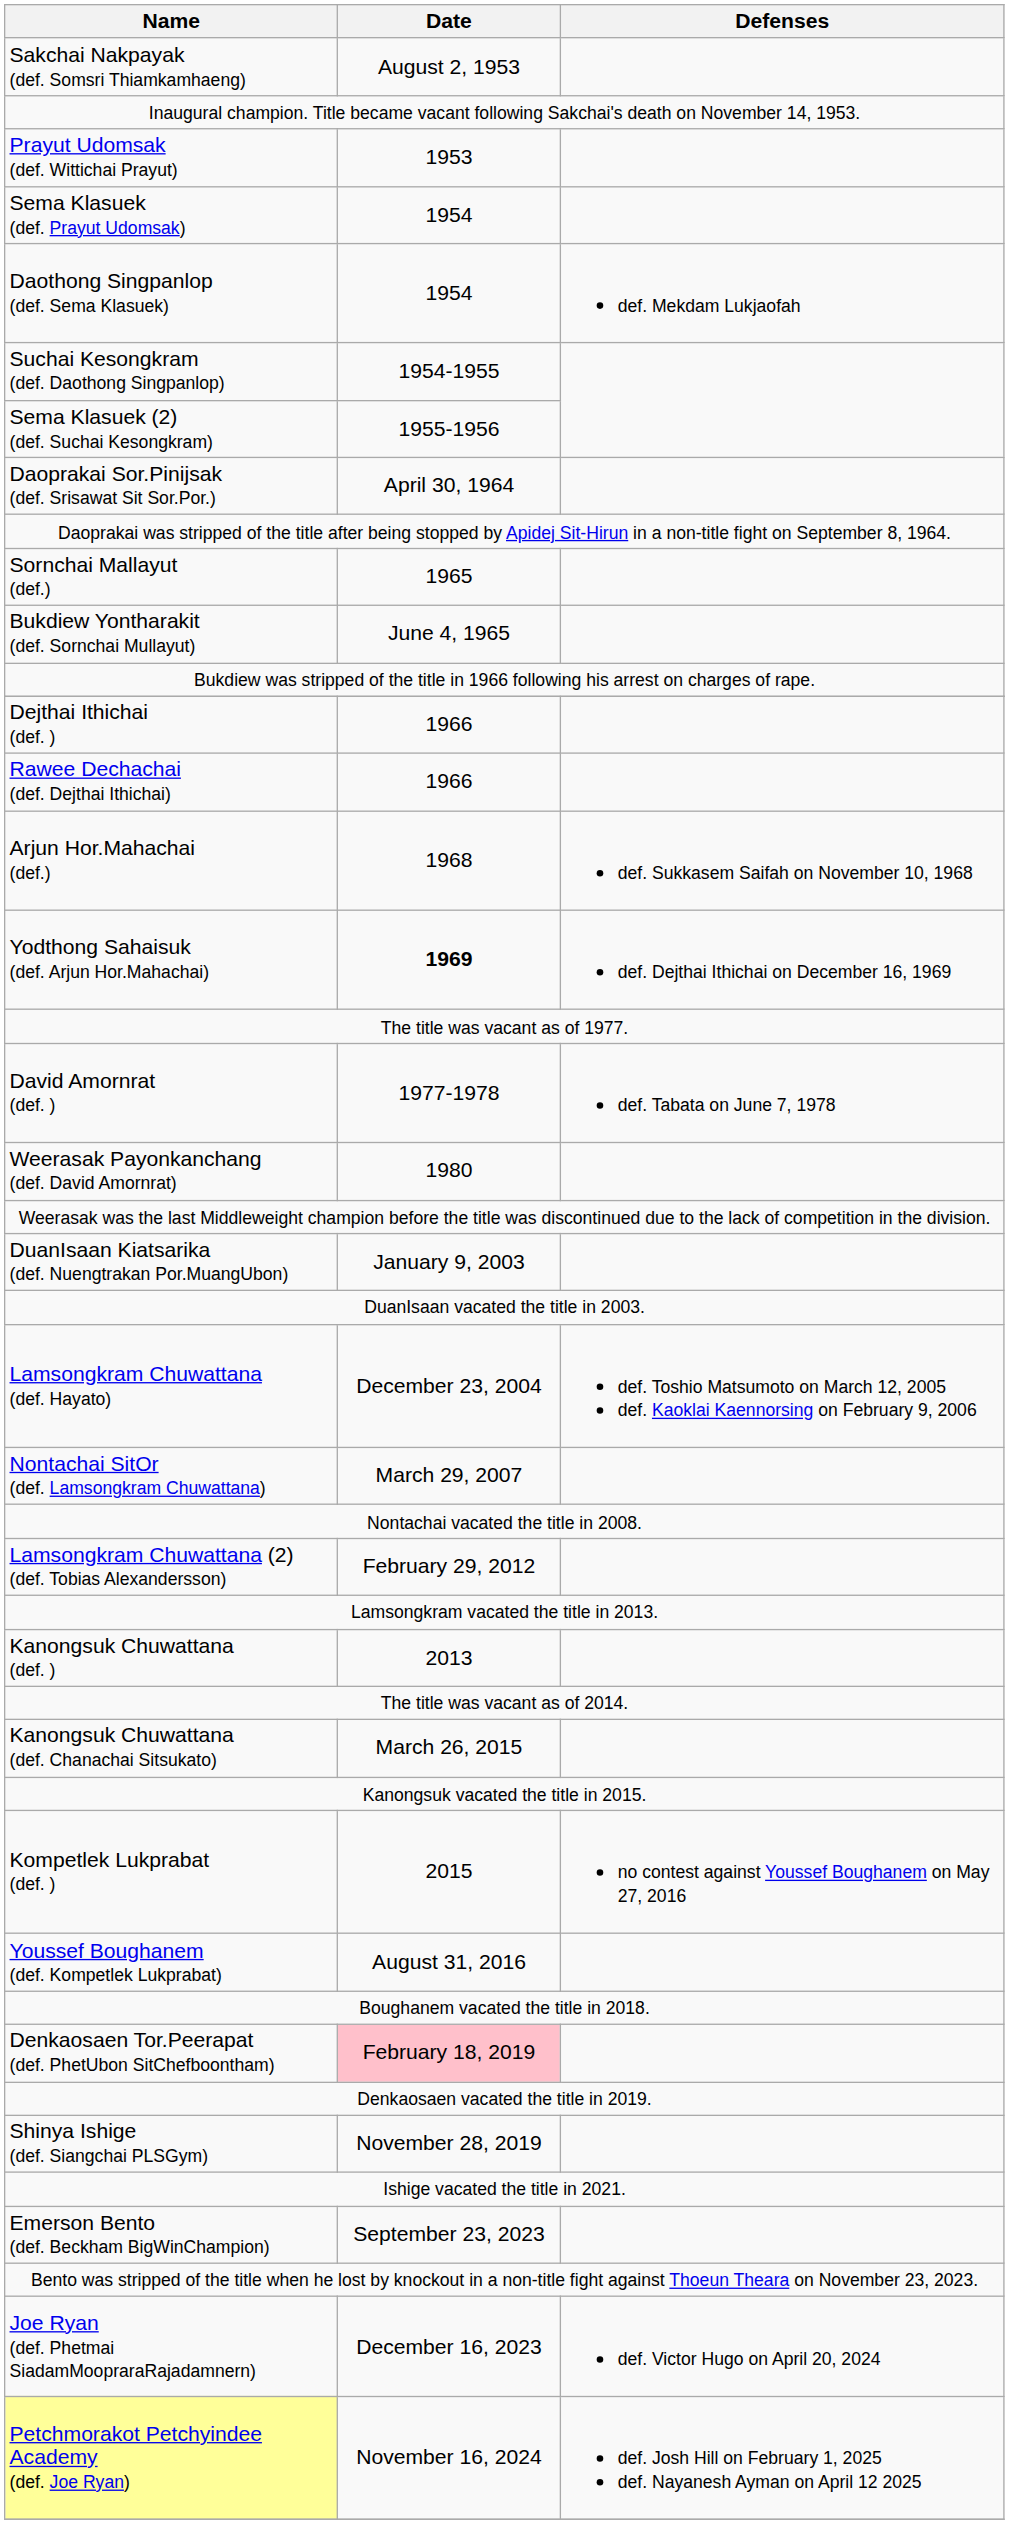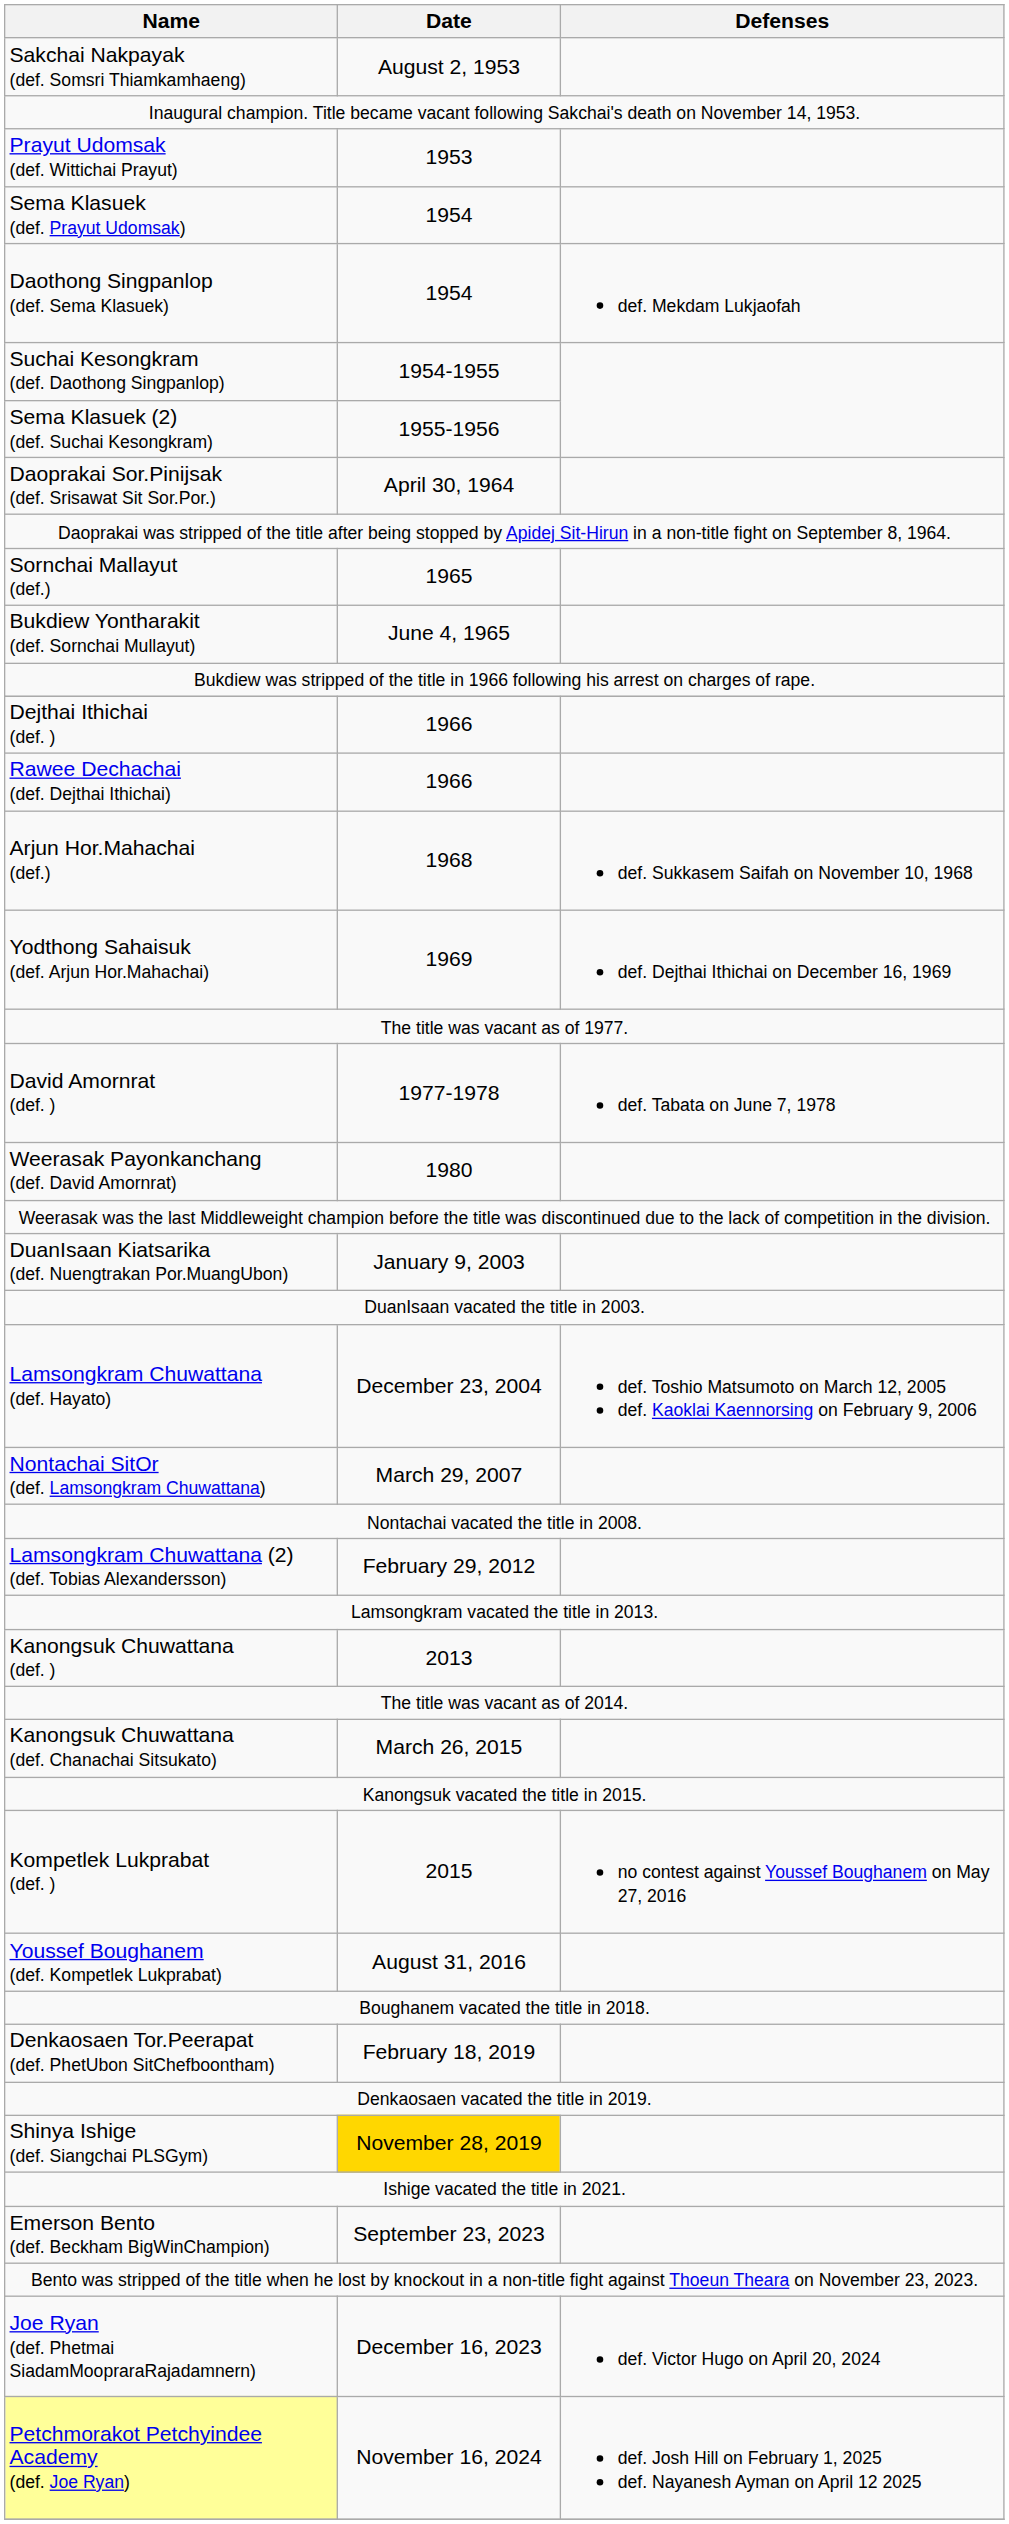(449, 959) bold -> (449, 959) normal
(449, 2052) pink background -> (449, 2052) no background
(449, 2143) no background -> (449, 2143) gold background
